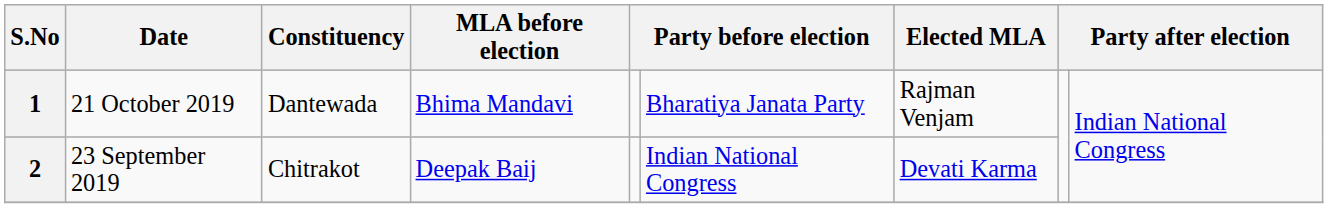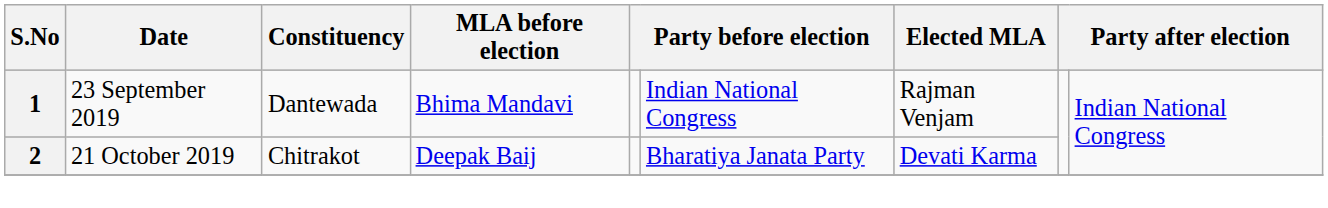(153, 103) 21 October 2019 -> (138, 103) 23 September 2019
(755, 103) Bharatiya Janata Party -> (722, 103) Indian National Congress
(138, 169) 23 September 2019 -> (153, 155) 21 October 2019
(722, 169) Indian National Congress -> (755, 155) Bharatiya Janata Party
